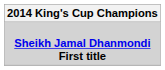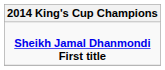(82, 50) lightgrey background -> (82, 50) no background
